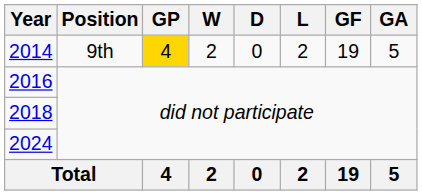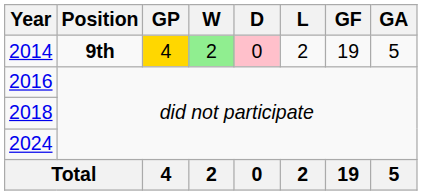(100, 50) normal -> (100, 50) bold
(211, 50) no background -> (211, 50) lightgreen background
(257, 50) no background -> (257, 50) pink background
